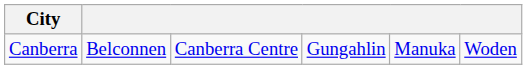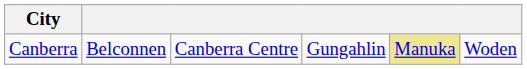(425, 49) no background -> (425, 49) khaki background
